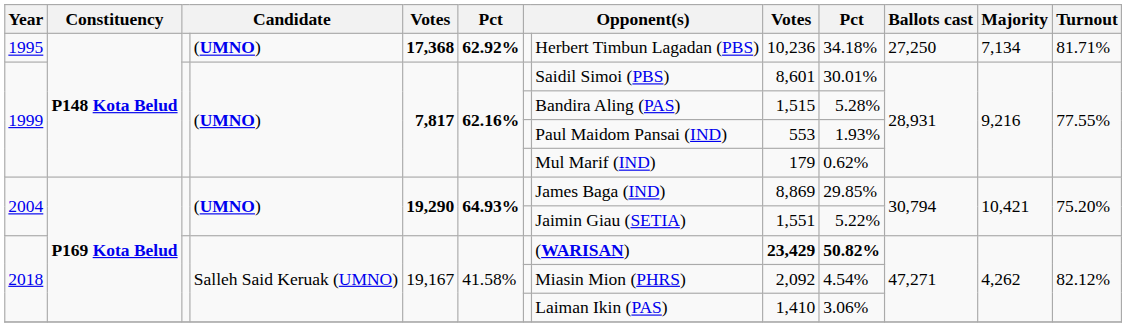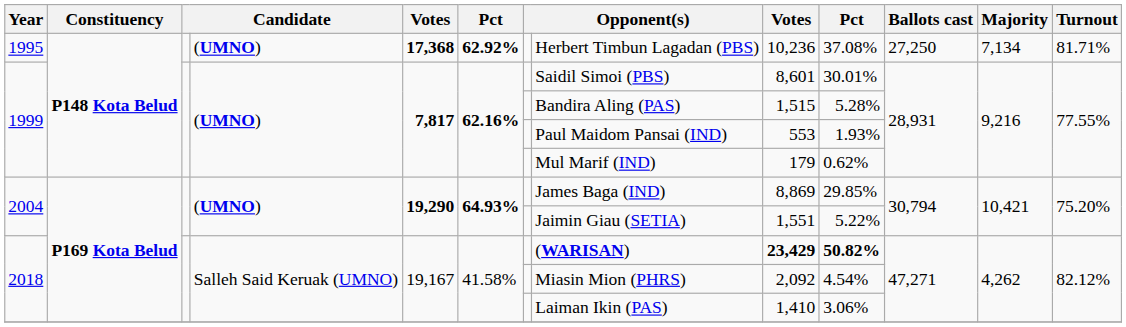(850, 47) 34.18% -> (850, 47) 37.08%
